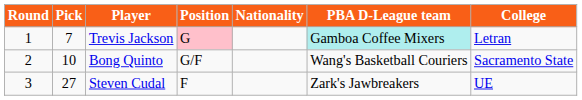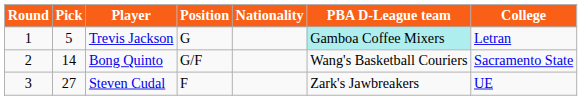(69, 38) 7 -> (69, 38) 5
(185, 38) pink background -> (185, 38) no background
(69, 60) 10 -> (69, 60) 14
